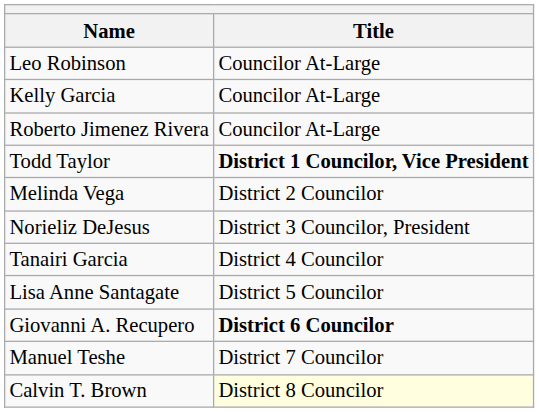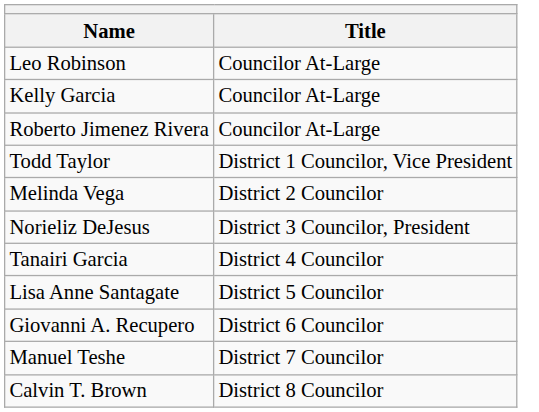(373, 161) bold -> (365, 161) normal
(306, 324) bold -> (301, 324) normal
(301, 390) lightyellow background -> (301, 390) no background
